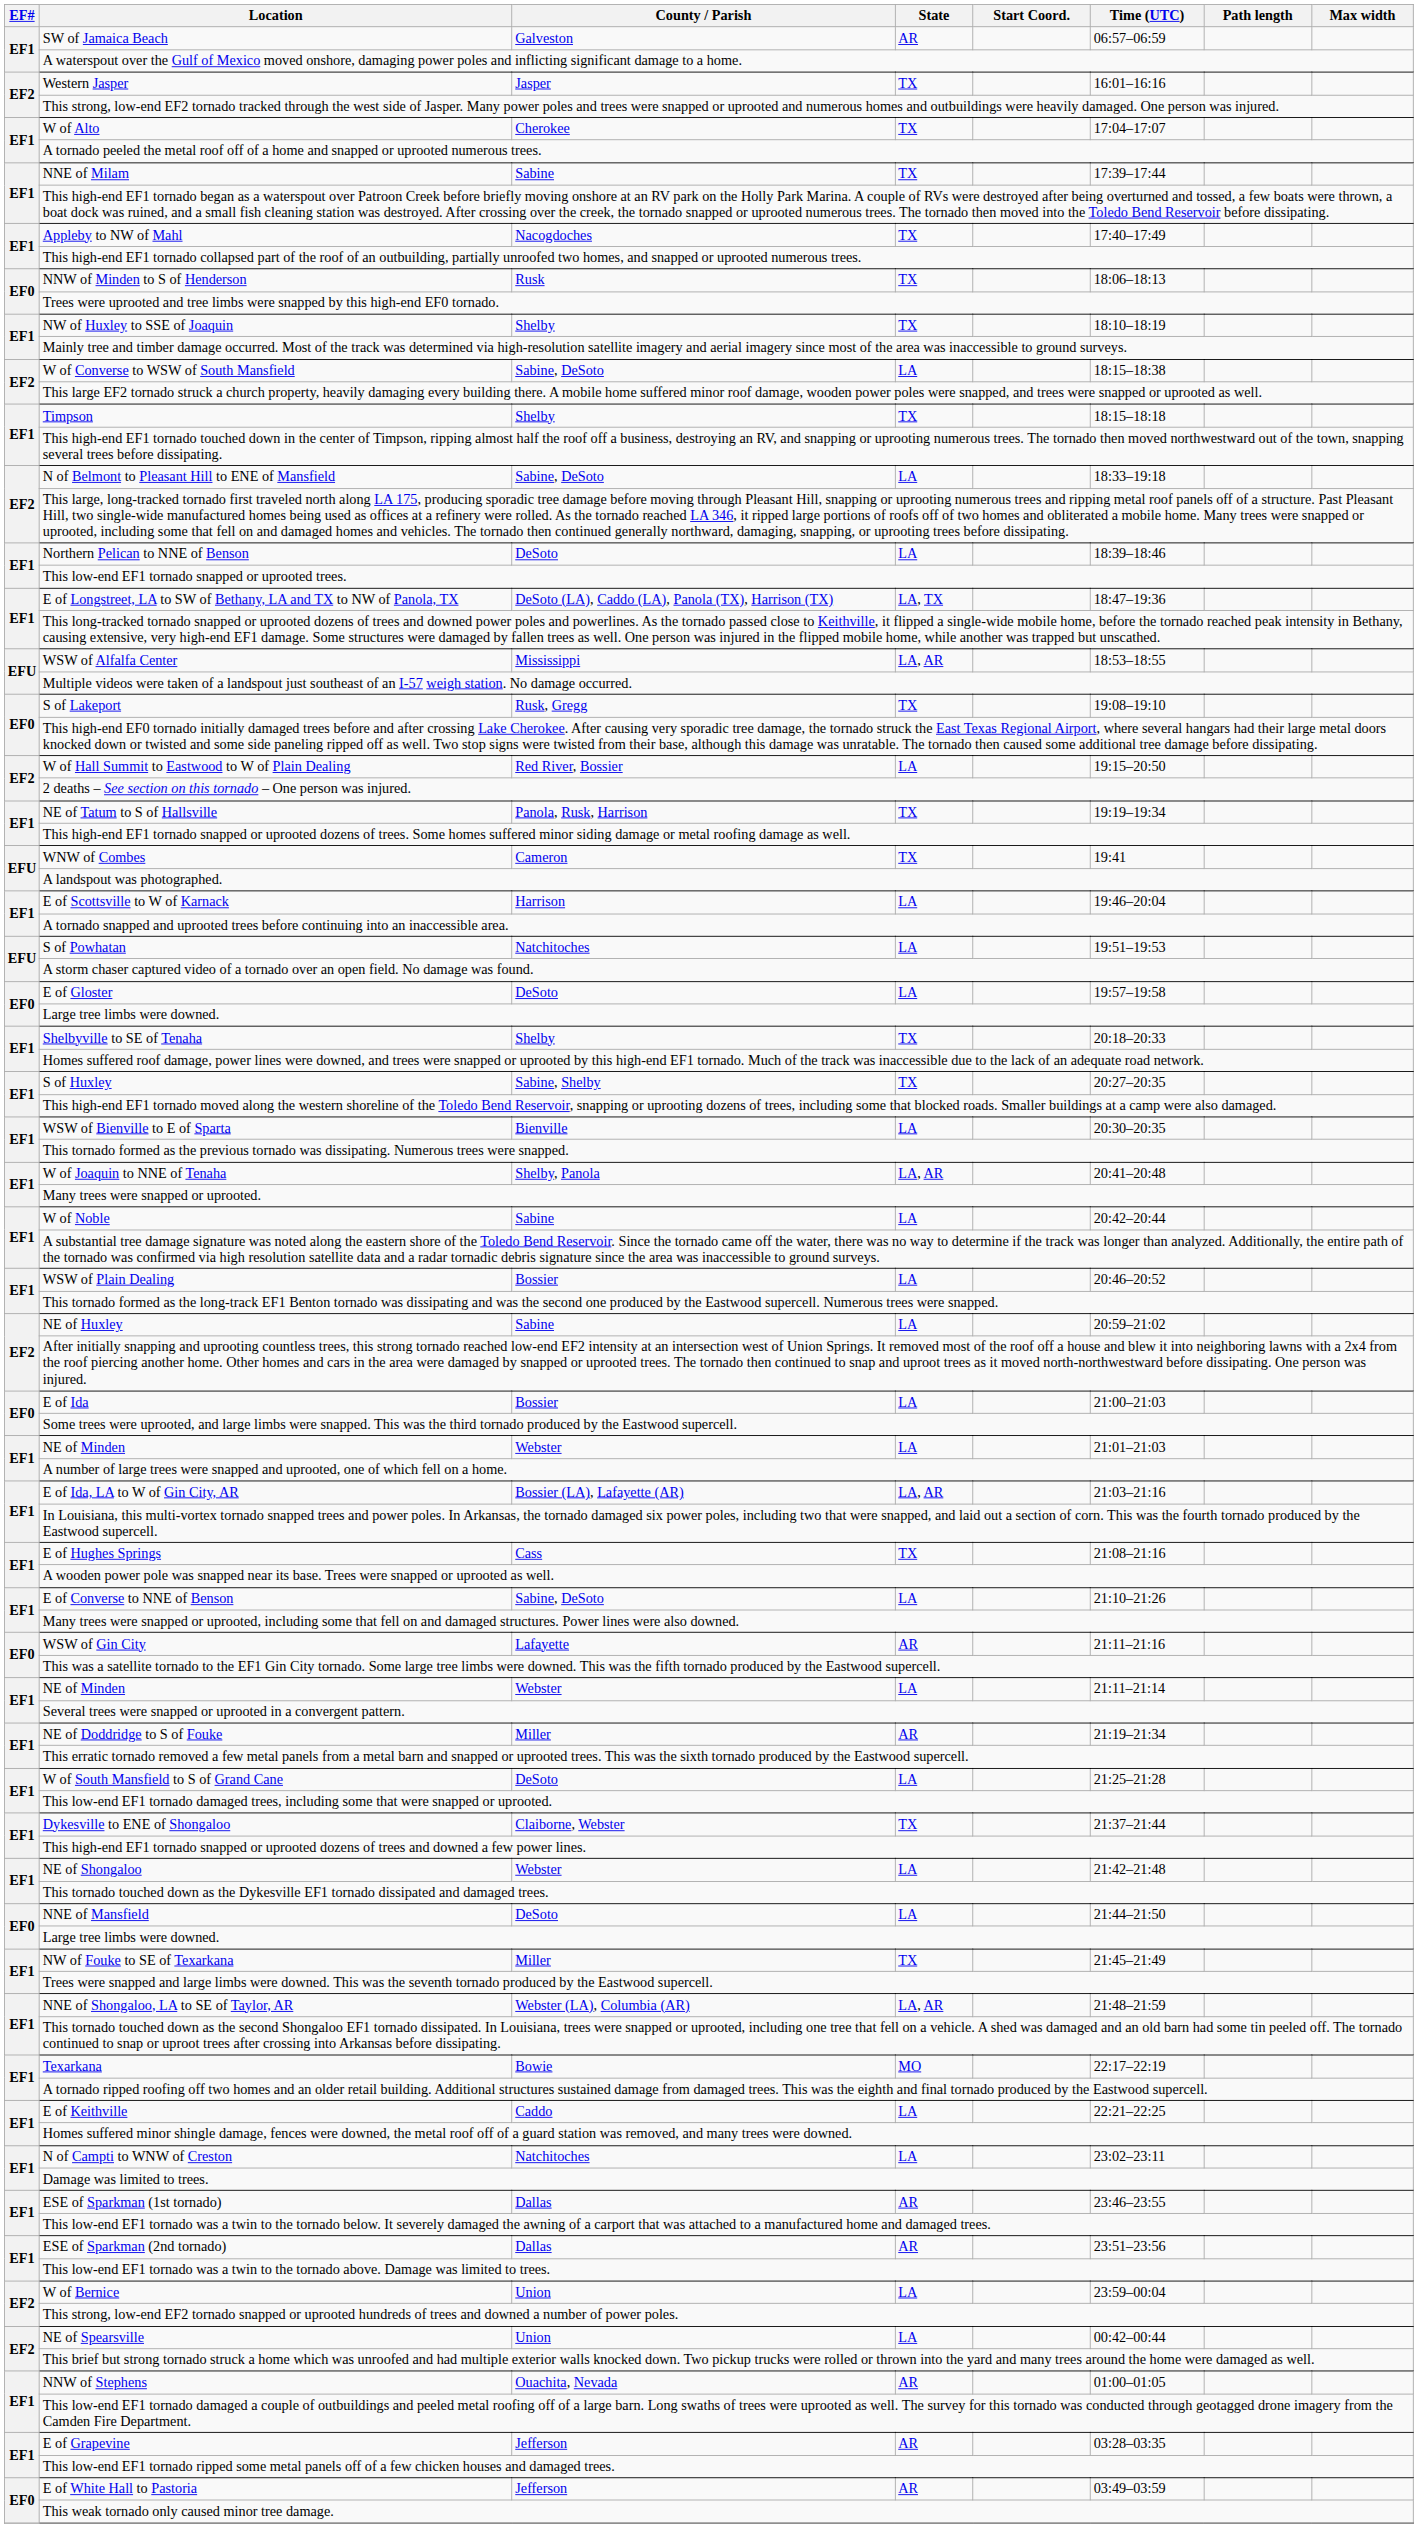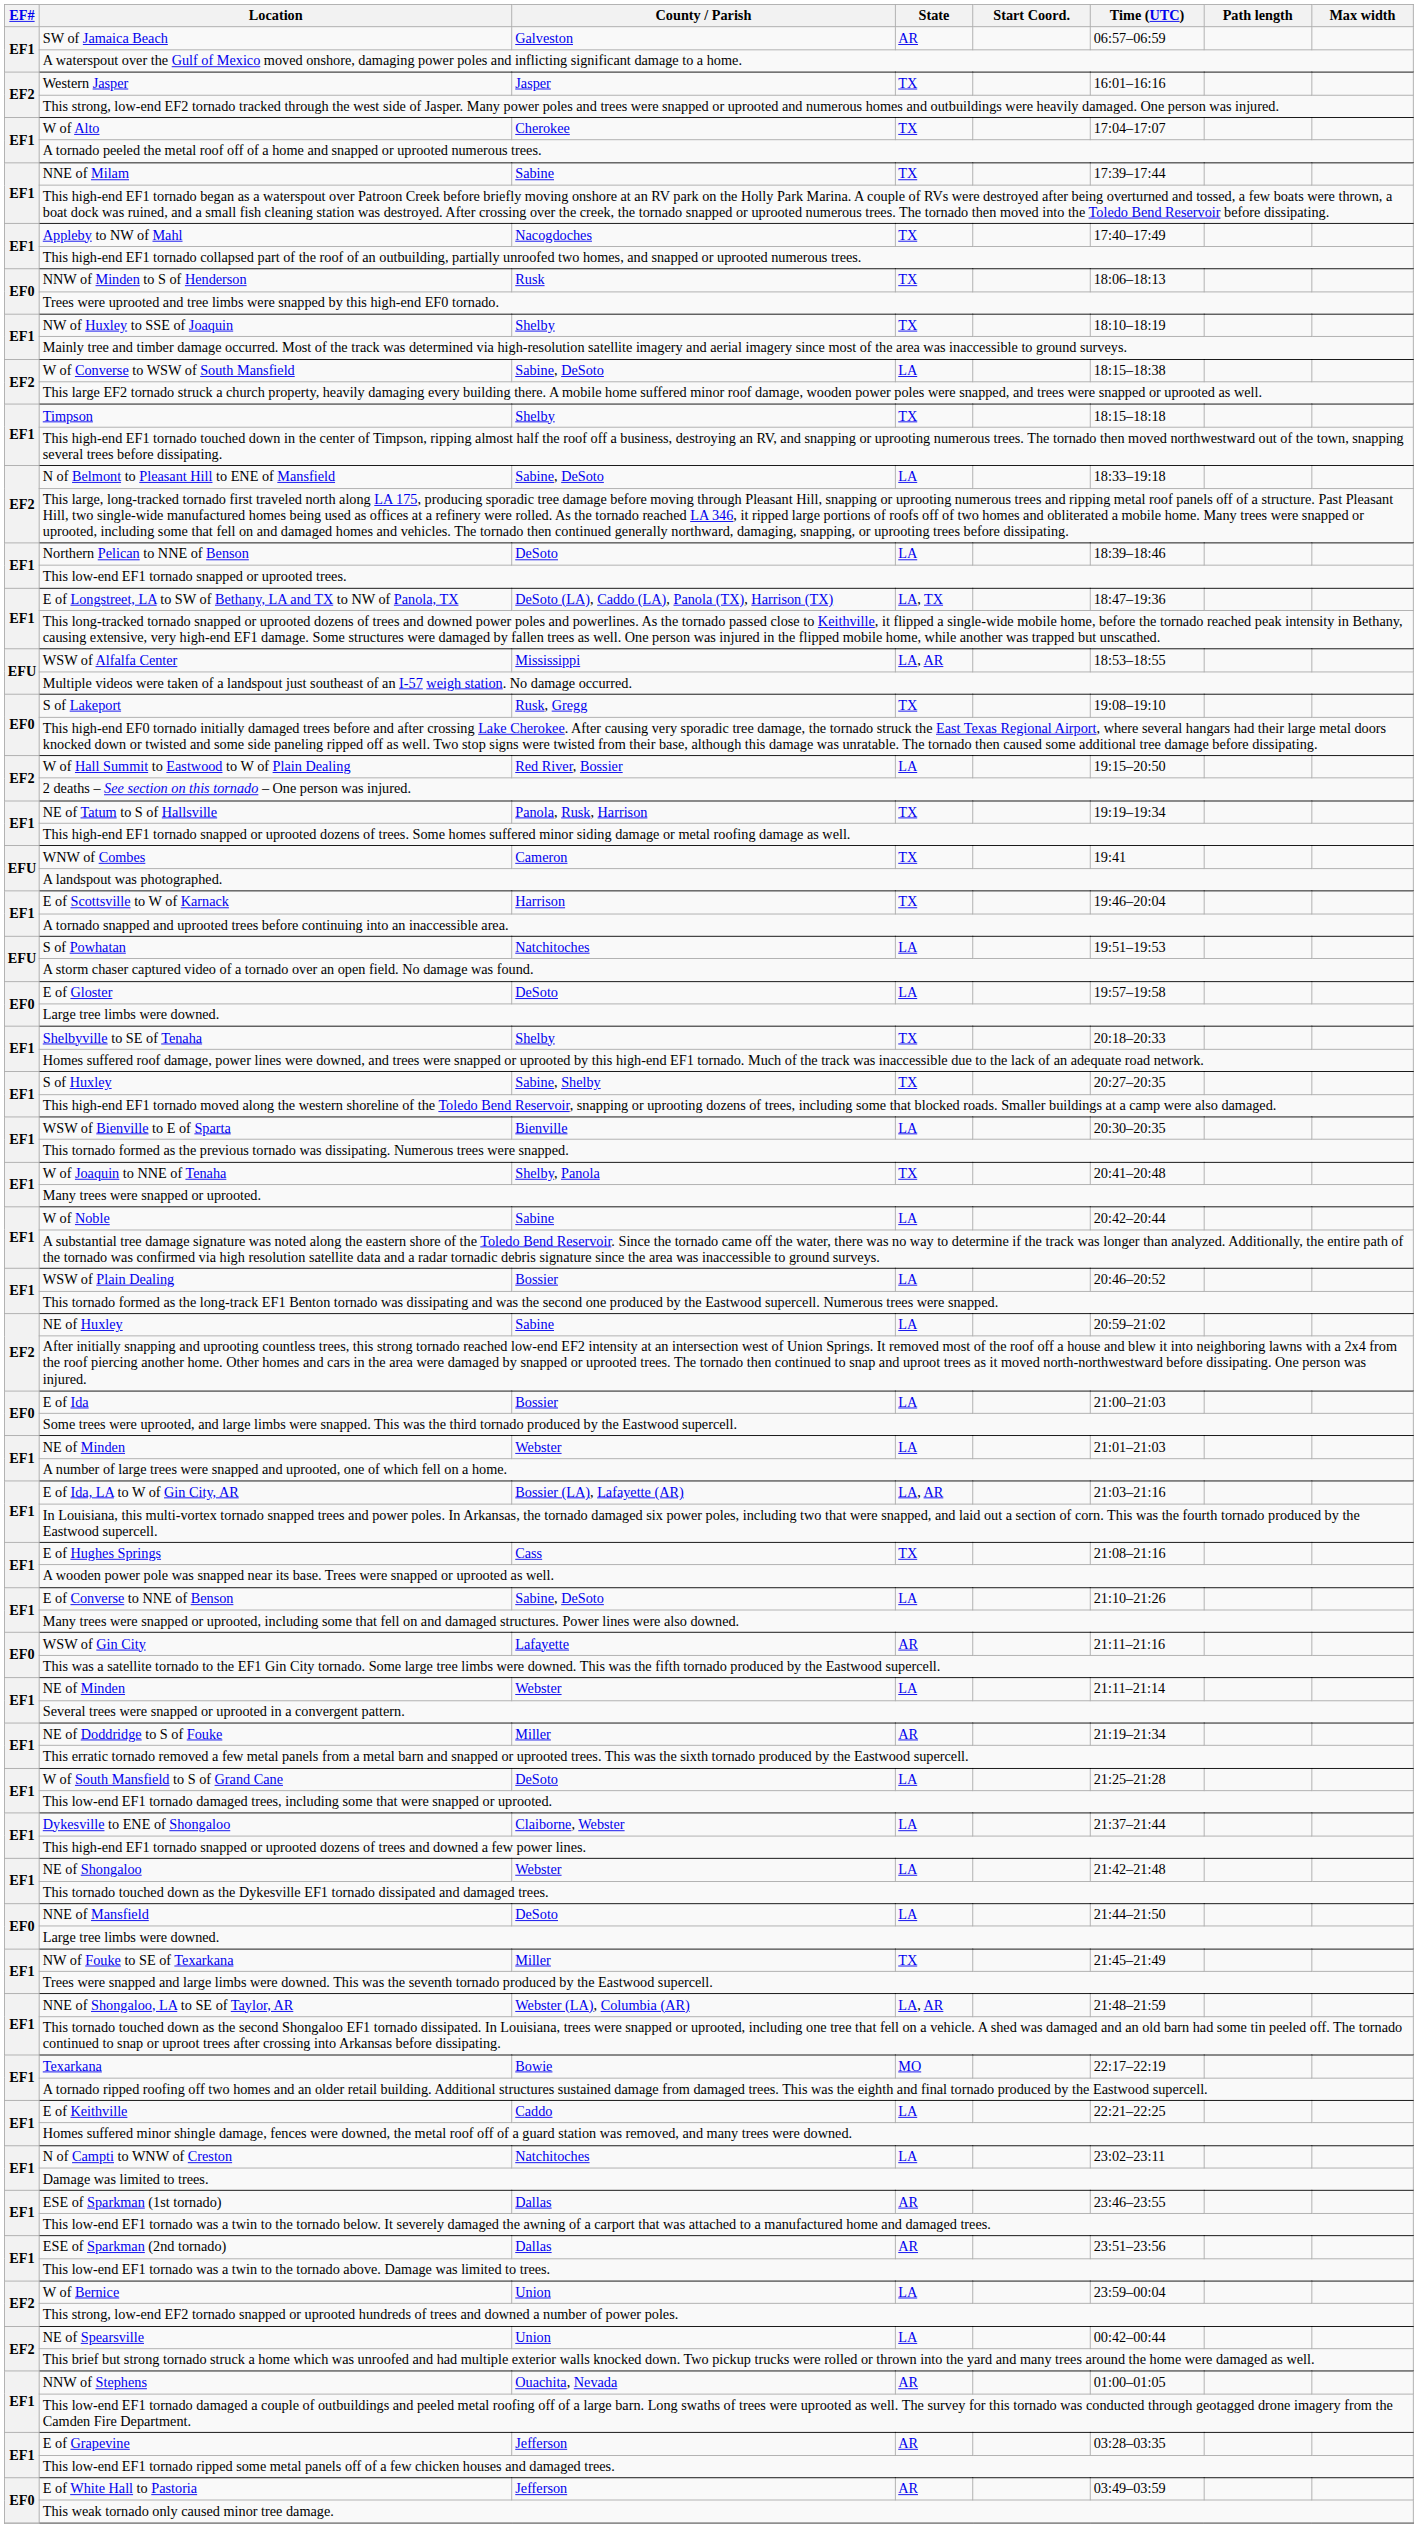(908, 902) LA -> (908, 902) TX
(921, 1173) LA, AR -> (908, 1173) TX
(908, 1824) TX -> (908, 1824) LA
